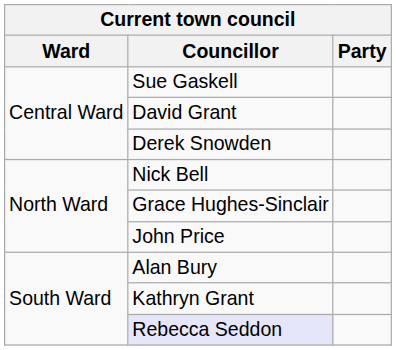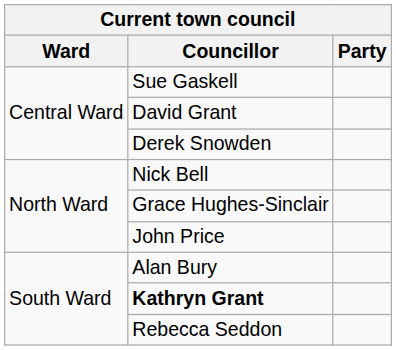(193, 298) normal -> (198, 298) bold
(207, 329) lavender background -> (207, 329) no background
